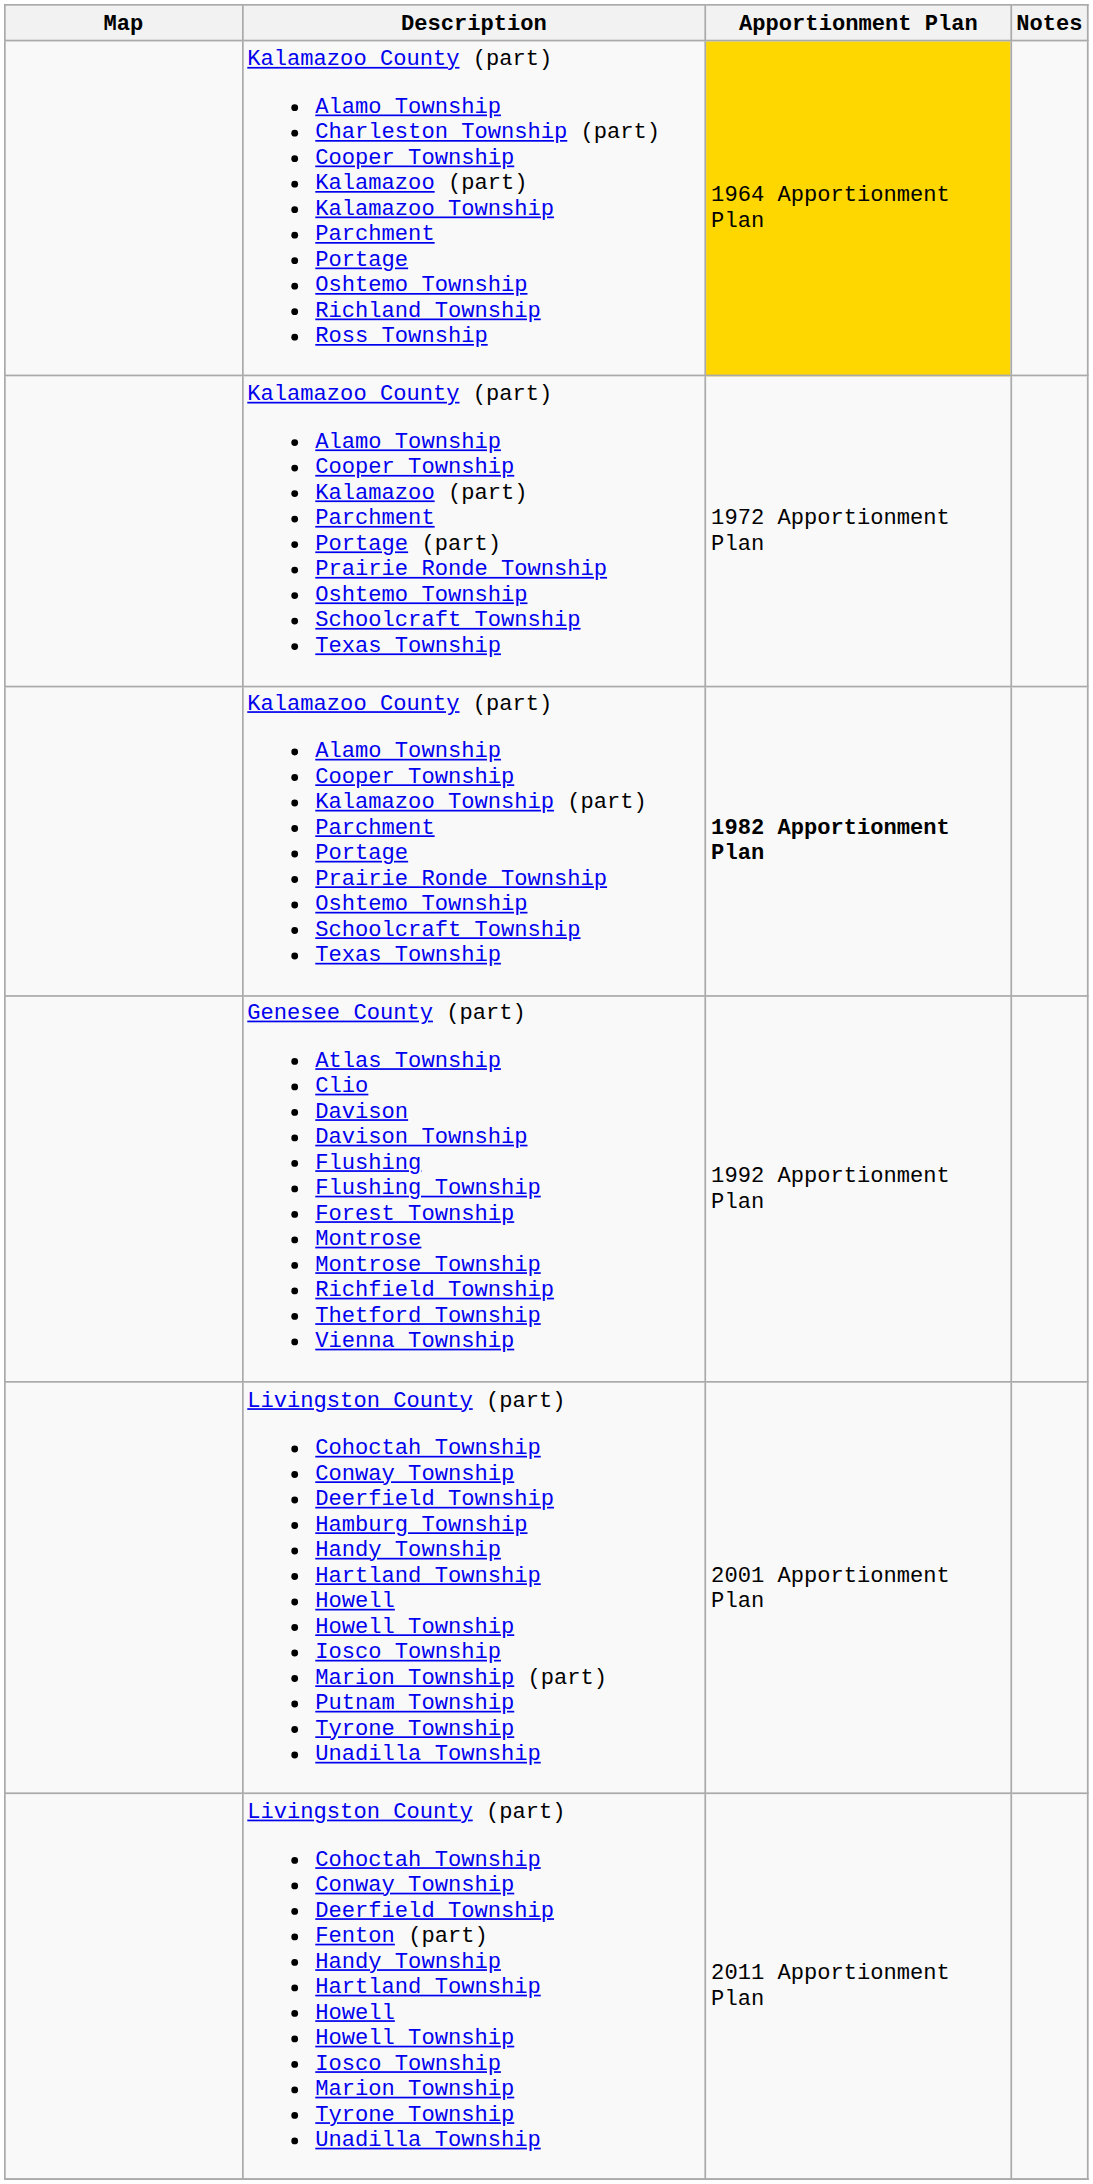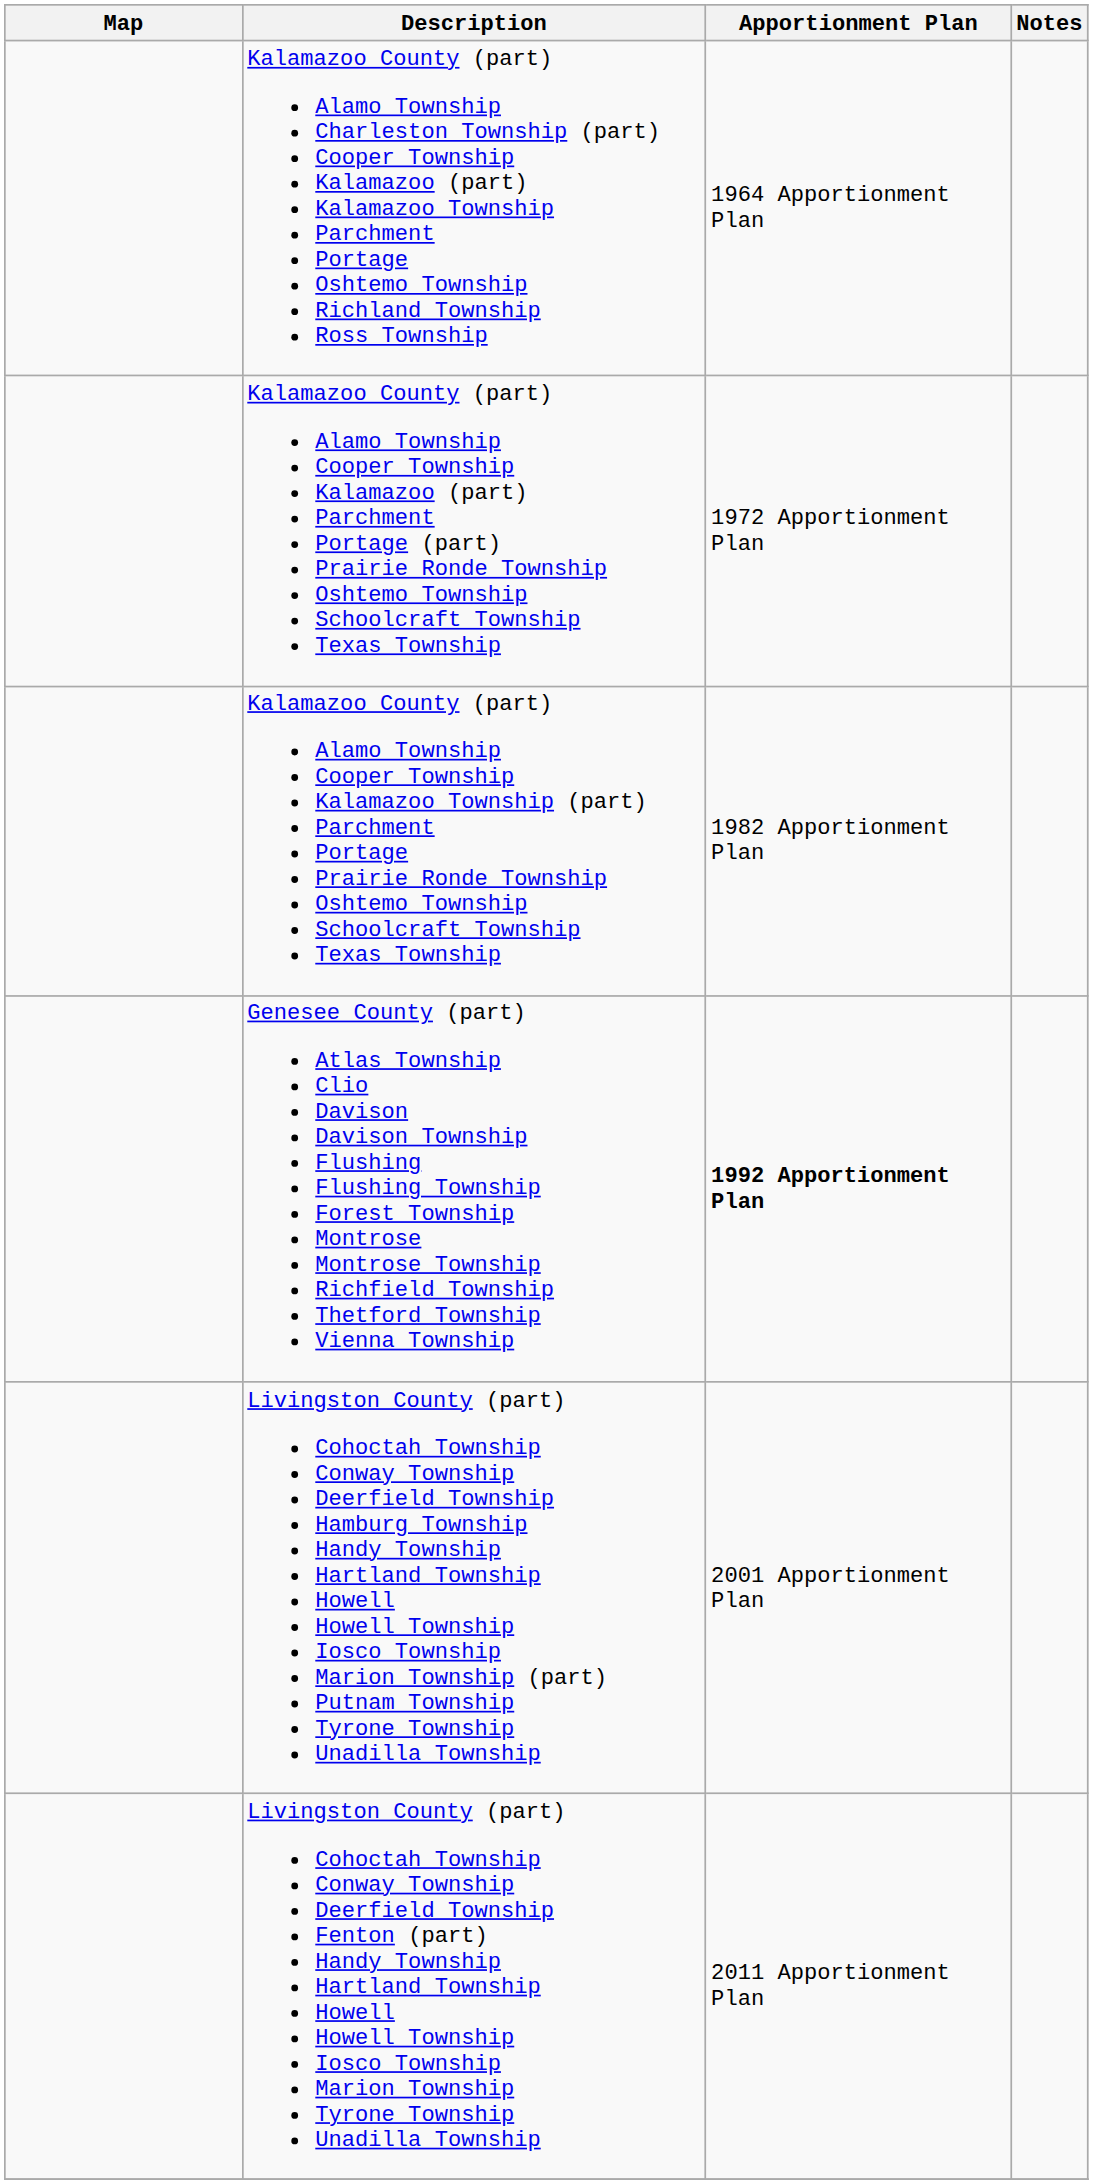(830, 208) gold background -> (830, 208) no background
(830, 841) bold -> (830, 841) normal
(830, 1189) normal -> (830, 1189) bold
